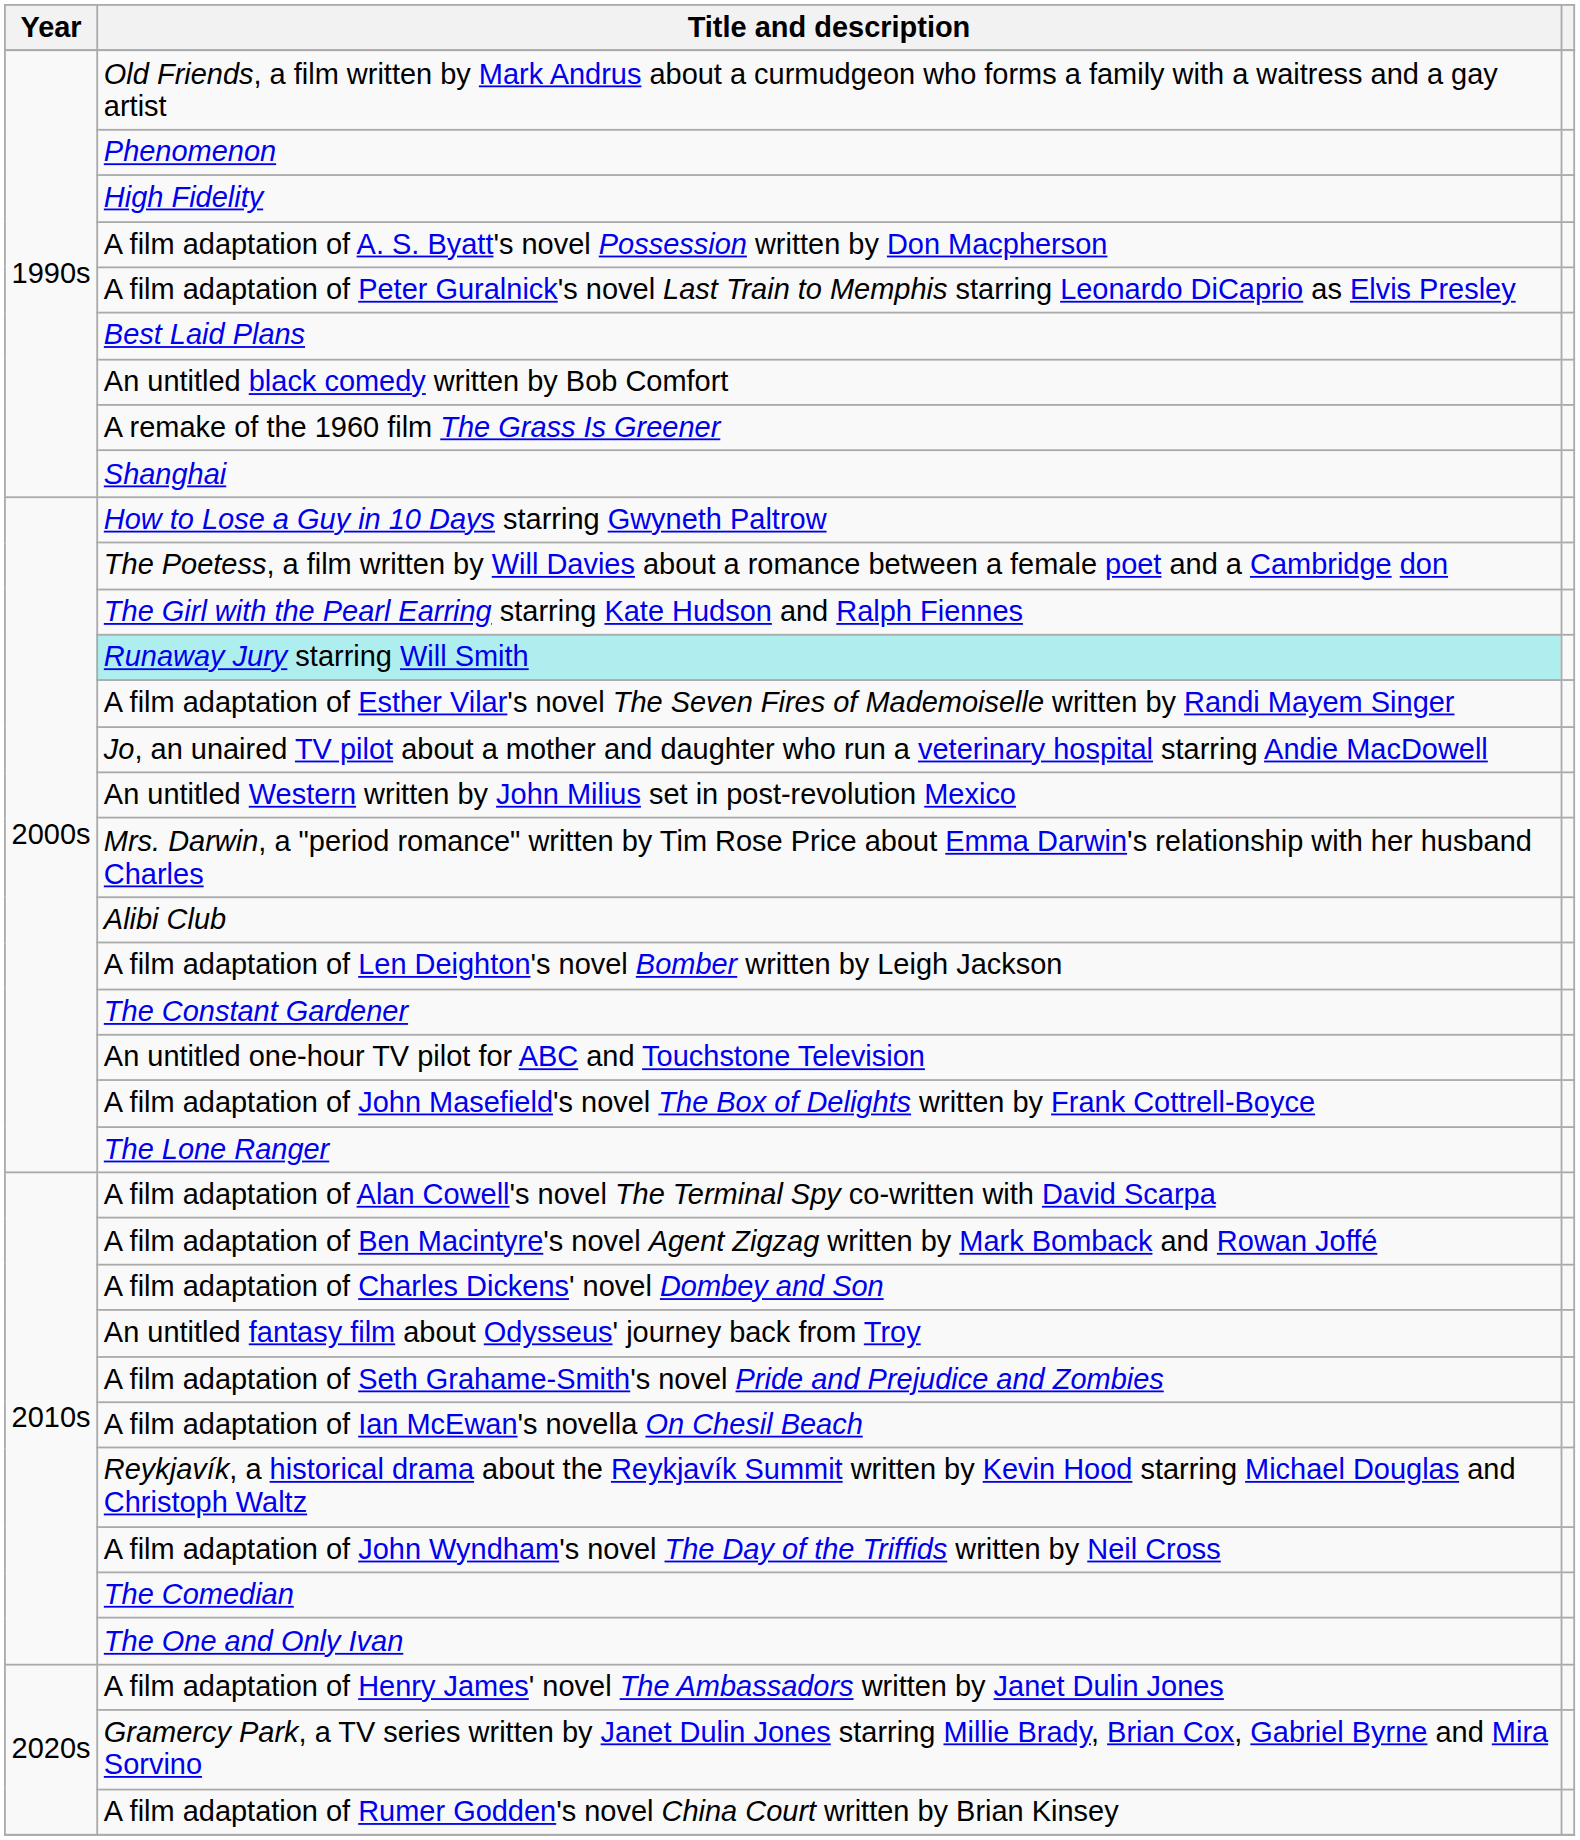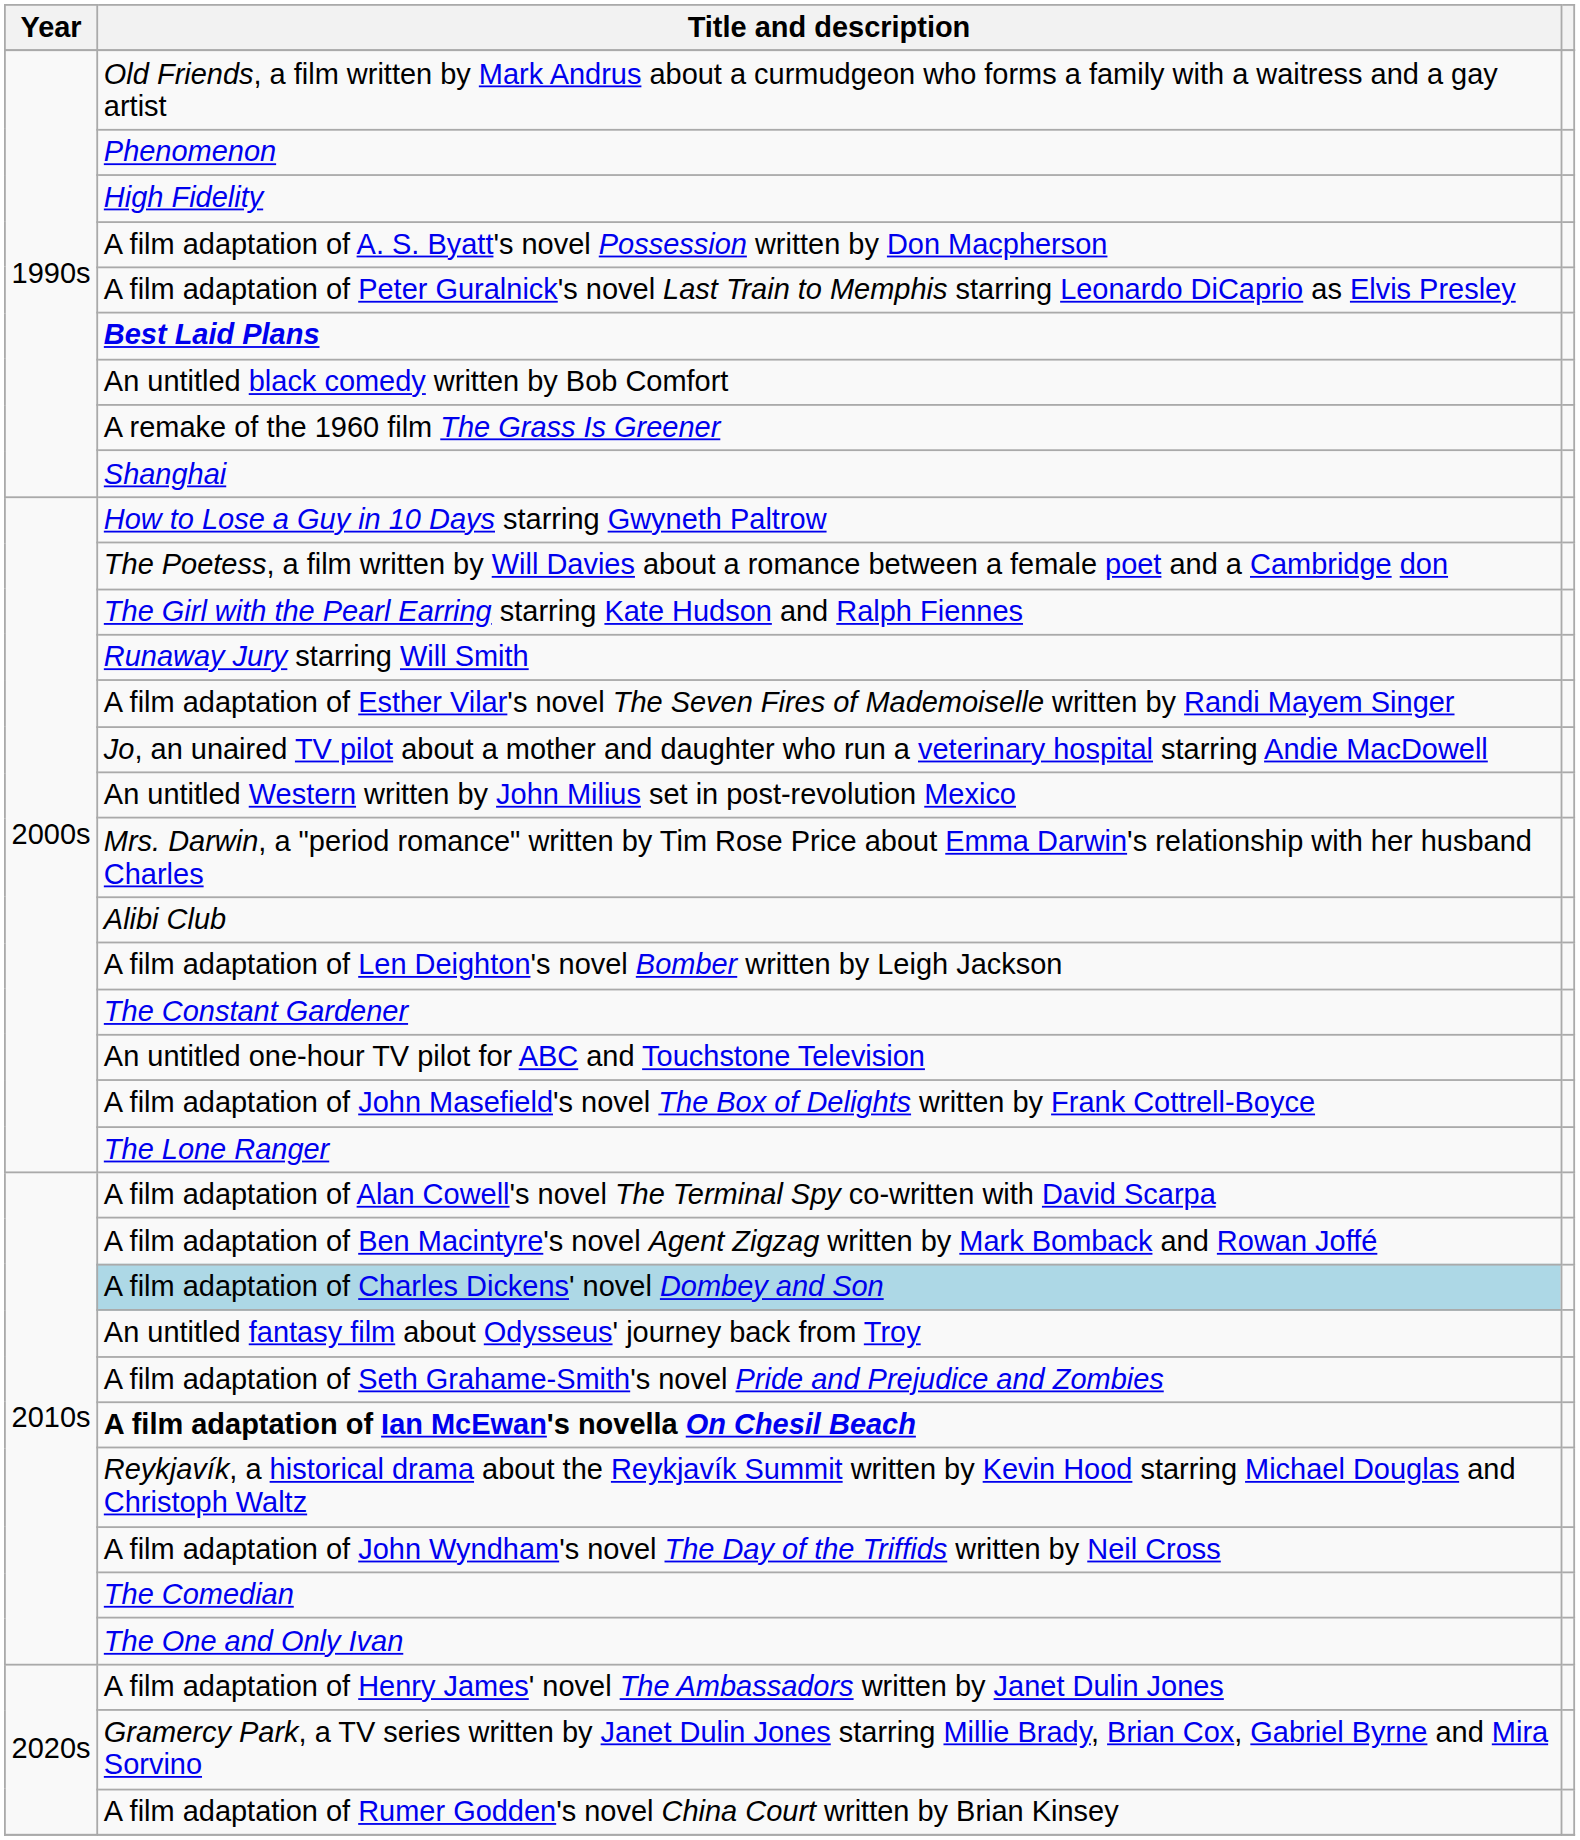(204, 335) normal -> (212, 335) bold
(316, 657) paleturquoise background -> (316, 657) no background
(494, 1286) no background -> (494, 1286) lightblue background
(483, 1424) normal -> (510, 1424) bold
